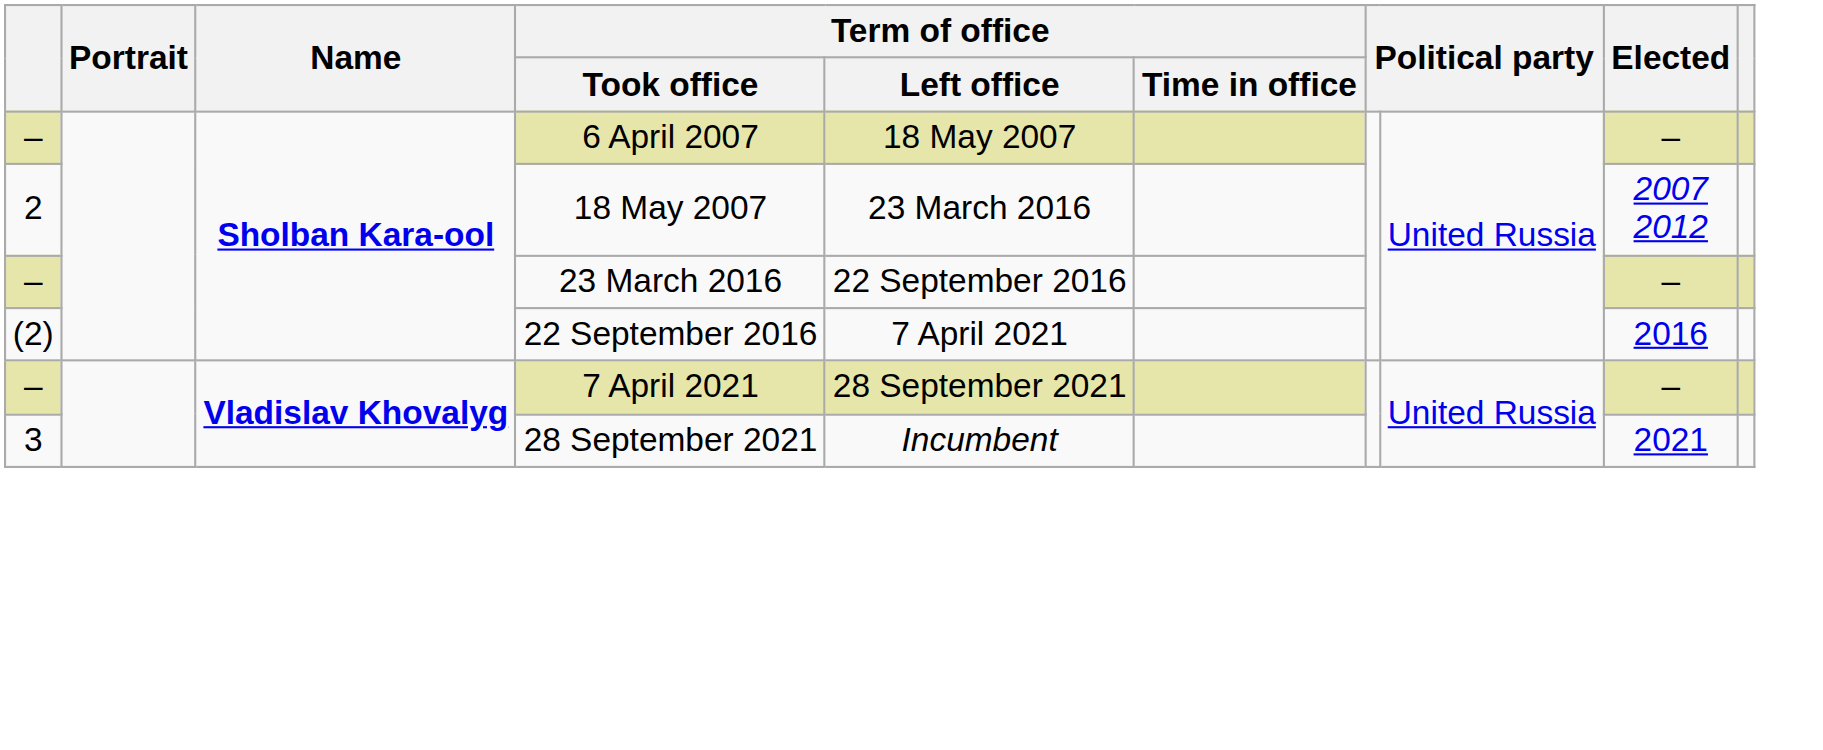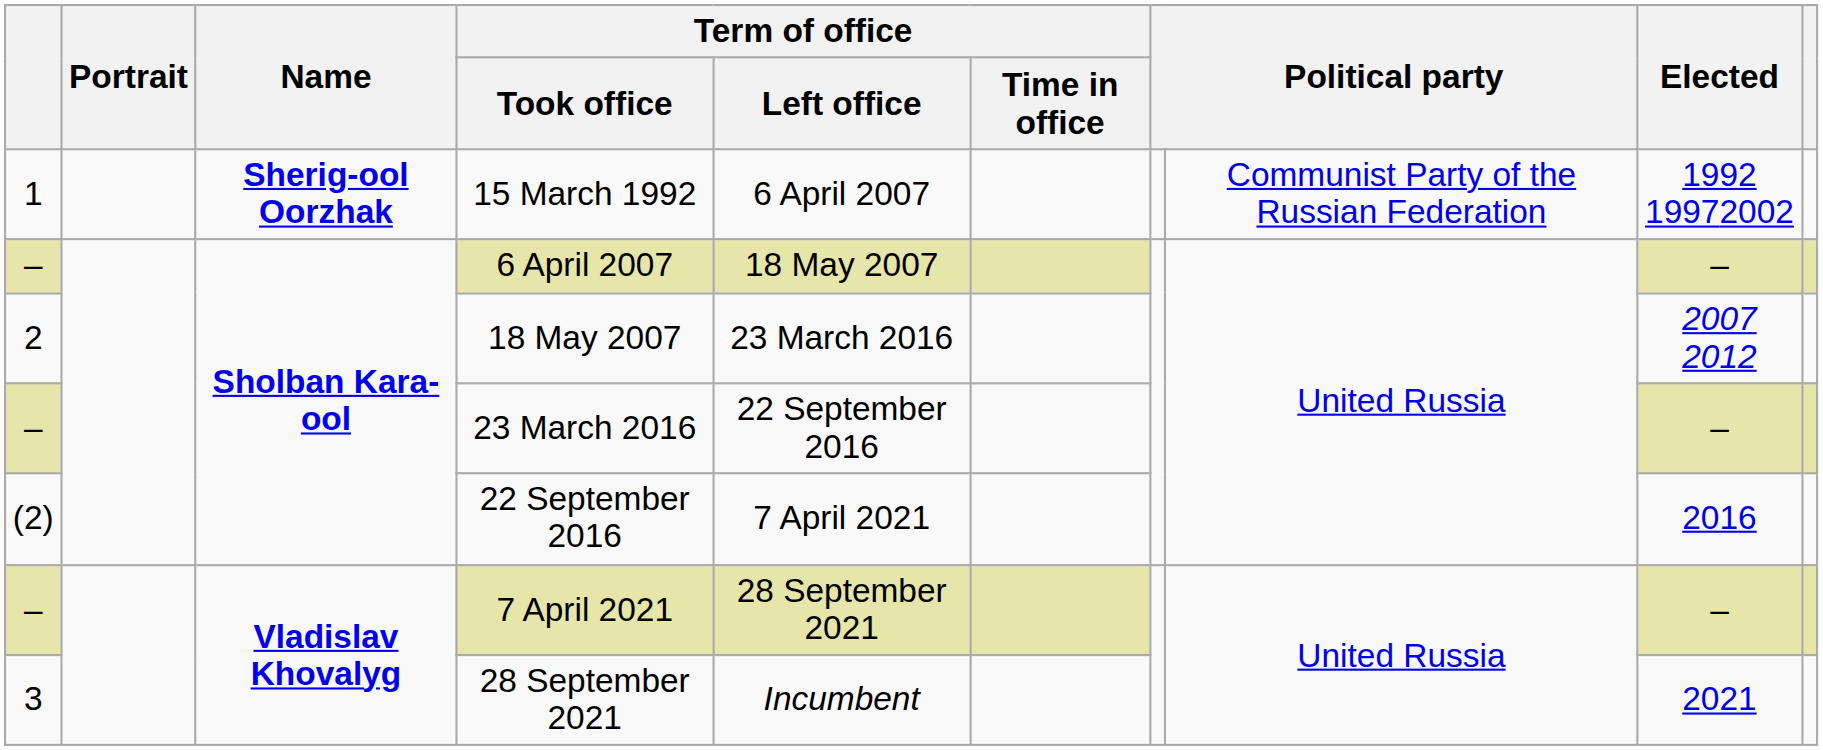+ row: (585, 193)
